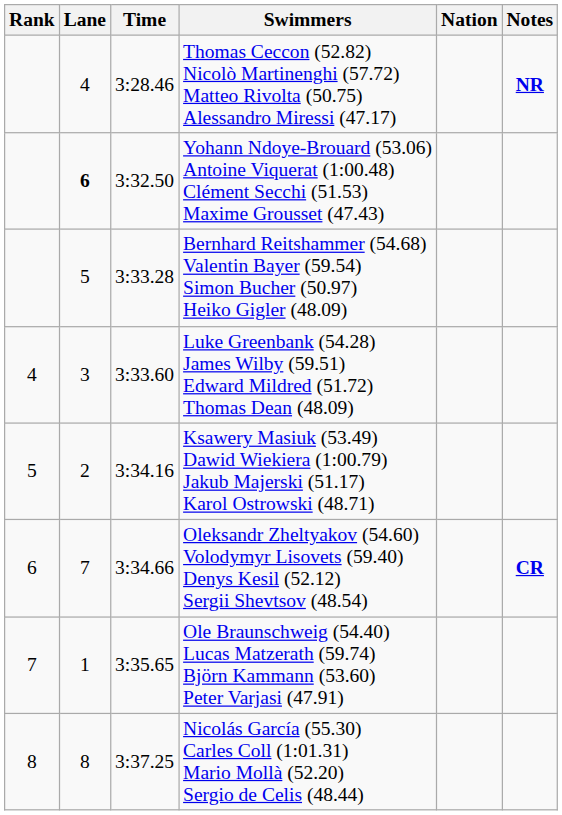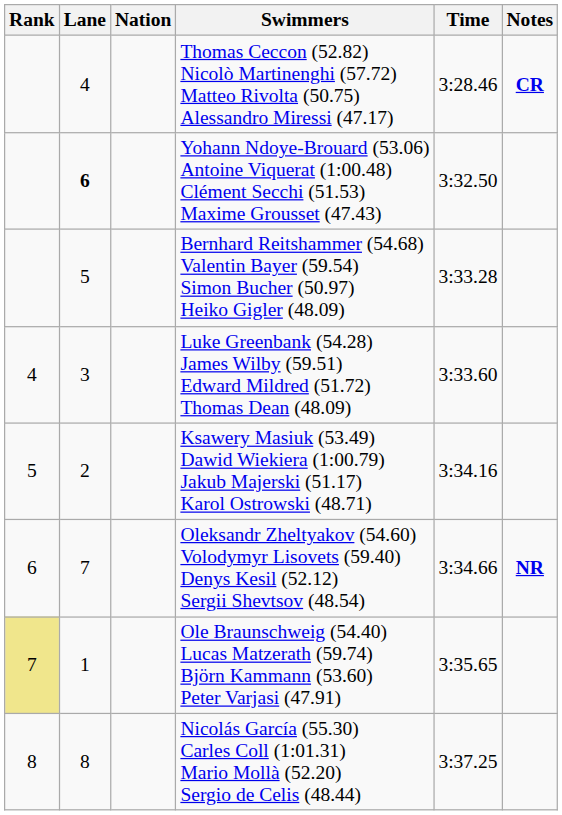columns swapped: (469, 19) <-> (145, 19)
(530, 83) NR -> (530, 83) CR
(530, 568) CR -> (530, 568) NR
(32, 664) no background -> (32, 664) khaki background
